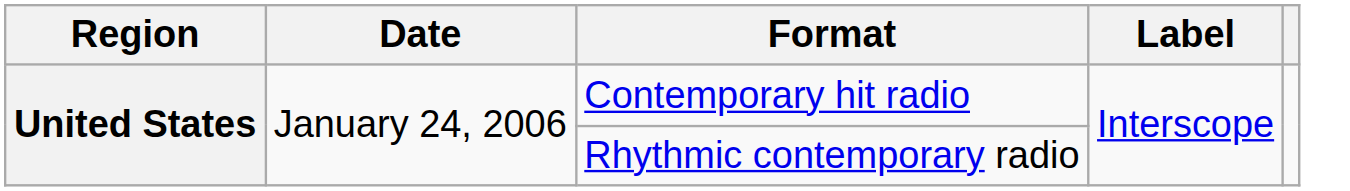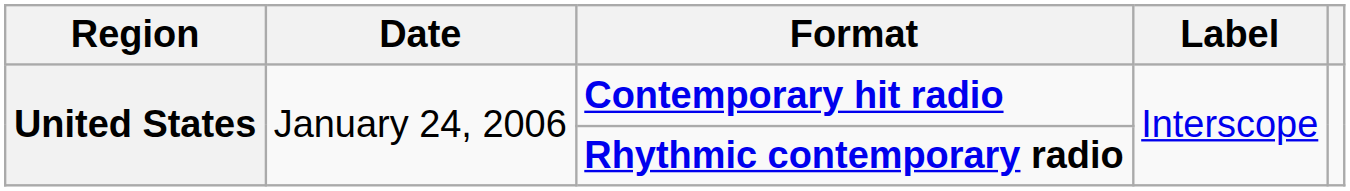(777, 94) normal -> (794, 94) bold
(832, 154) normal -> (854, 154) bold
